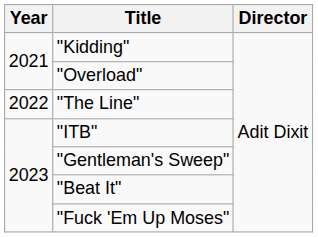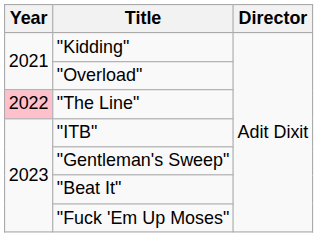(29, 103) no background -> (29, 103) pink background
